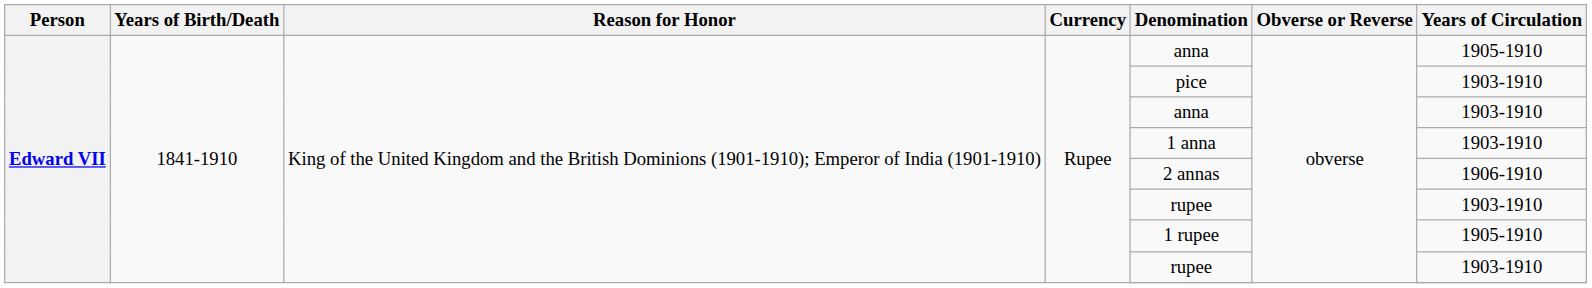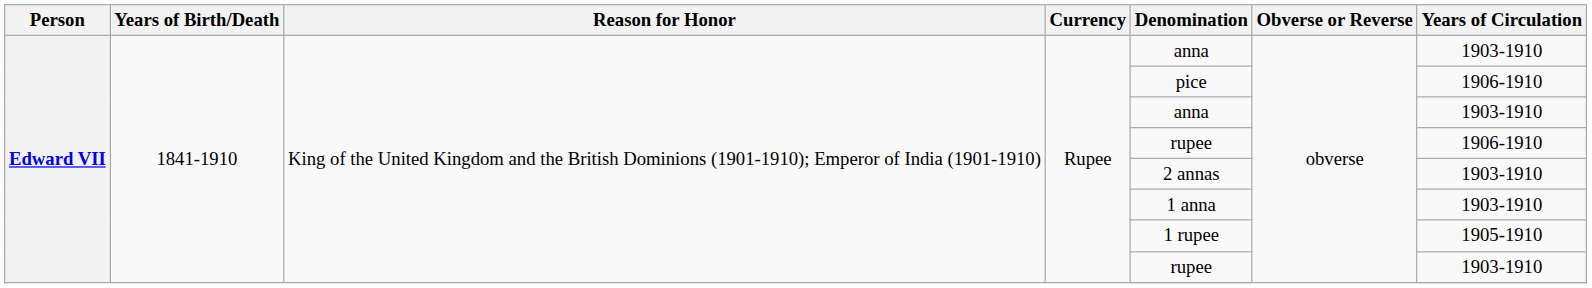(1502, 50) 1905-1910 -> (1502, 50) 1903-1910
(1502, 81) 1903-1910 -> (1502, 81) 1906-1910
(1191, 143) 1 anna -> (1191, 143) rupee
(1502, 143) 1903-1910 -> (1502, 143) 1906-1910
(1502, 174) 1906-1910 -> (1502, 174) 1903-1910
(1191, 205) rupee -> (1191, 205) 1 anna
